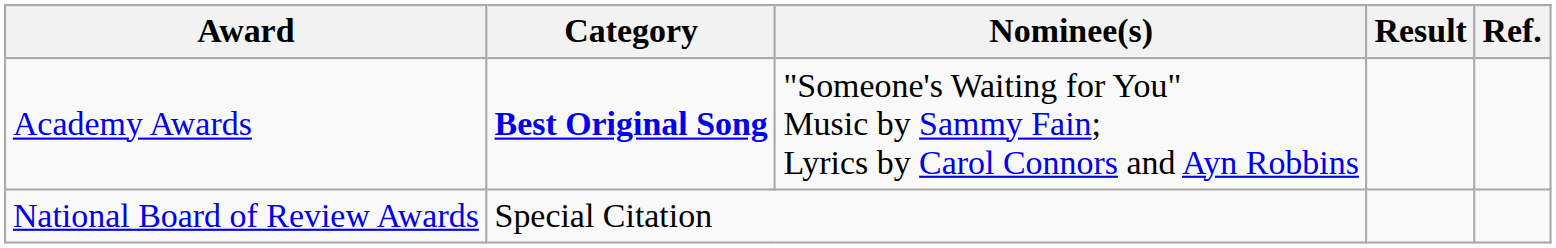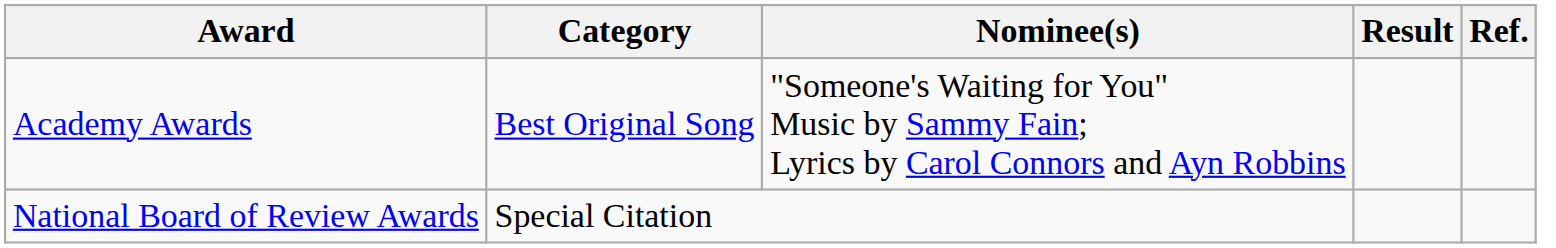(631, 123) bold -> (625, 123) normal
